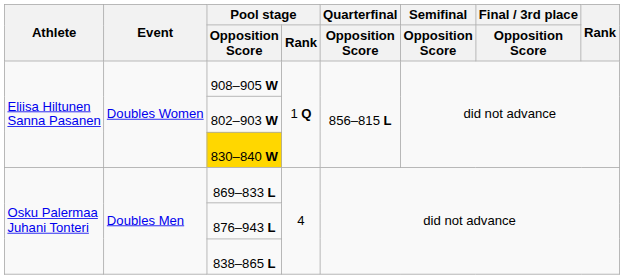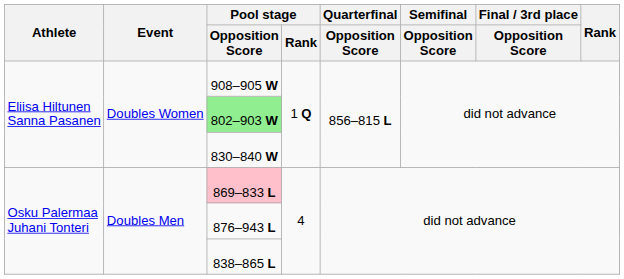(244, 121) no background -> (244, 121) lightgreen background
(244, 157) gold background -> (244, 157) no background
(244, 192) no background -> (244, 192) pink background
